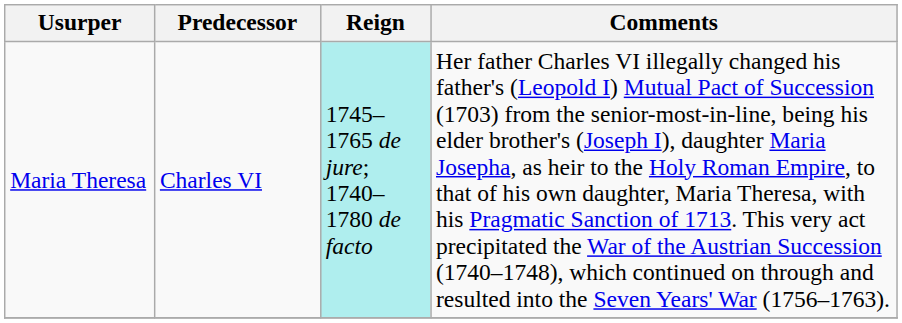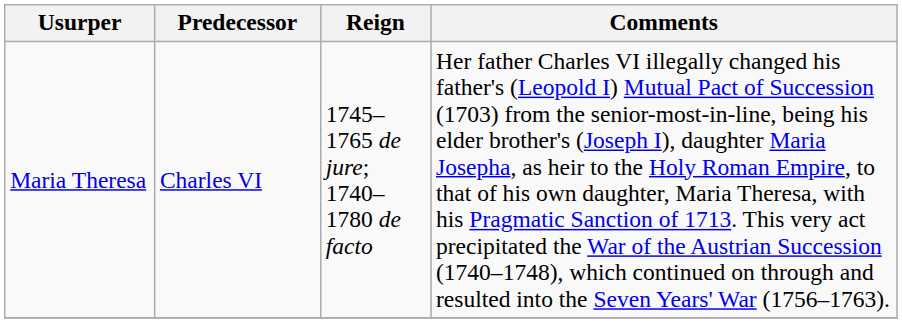(363, 179) paleturquoise background -> (363, 179) no background
